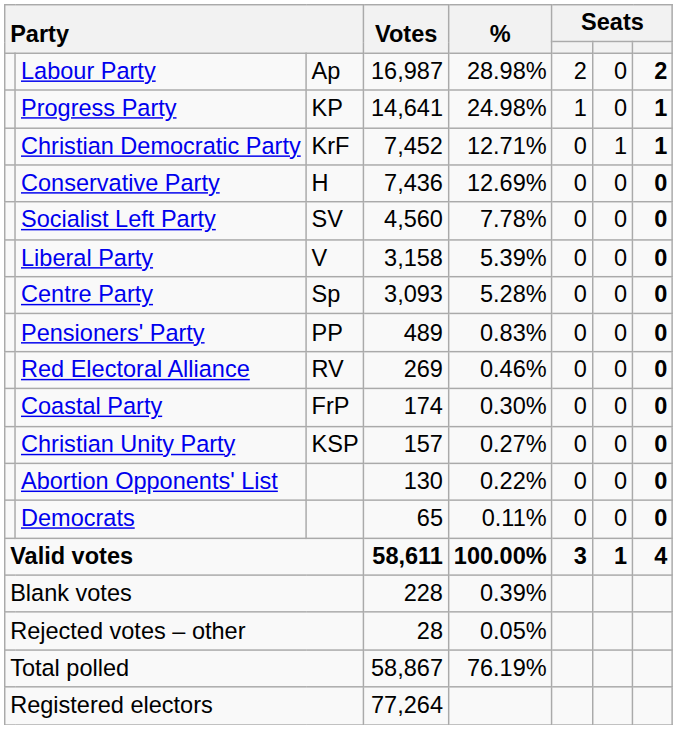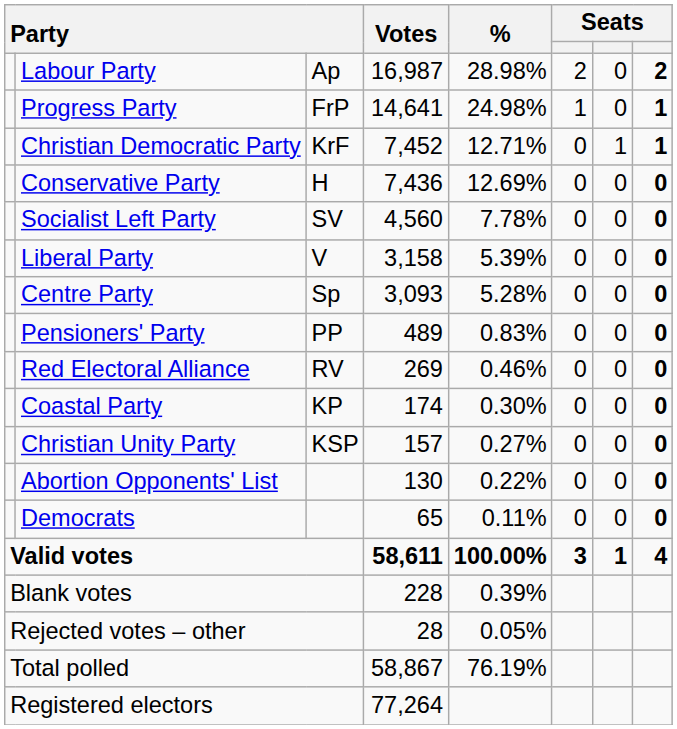(327, 108) KP -> (331, 108) FrP
(331, 407) FrP -> (327, 407) KP
